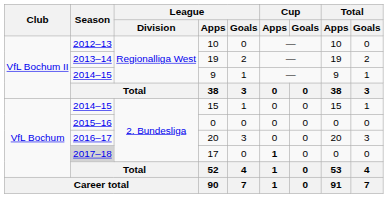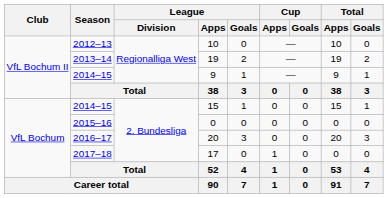(92, 153) lightgrey background -> (92, 153) no background
(275, 153) bold -> (275, 153) normal
